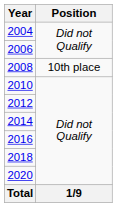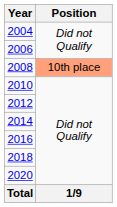(74, 67) no background -> (74, 67) lightsalmon background
